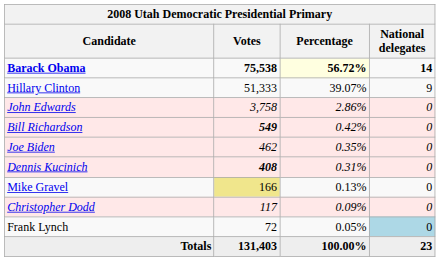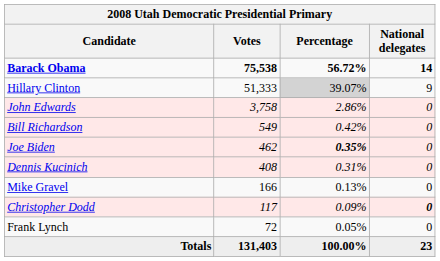(347, 68) lightyellow background -> (347, 68) no background
(348, 88) no background -> (348, 88) lightgrey background
(268, 127) bold -> (268, 127) normal
(351, 147) normal -> (351, 147) bold
(268, 167) bold -> (268, 167) normal
(268, 187) khaki background -> (268, 187) no background
(429, 207) normal -> (429, 207) bold
(429, 226) lightblue background -> (429, 226) no background
